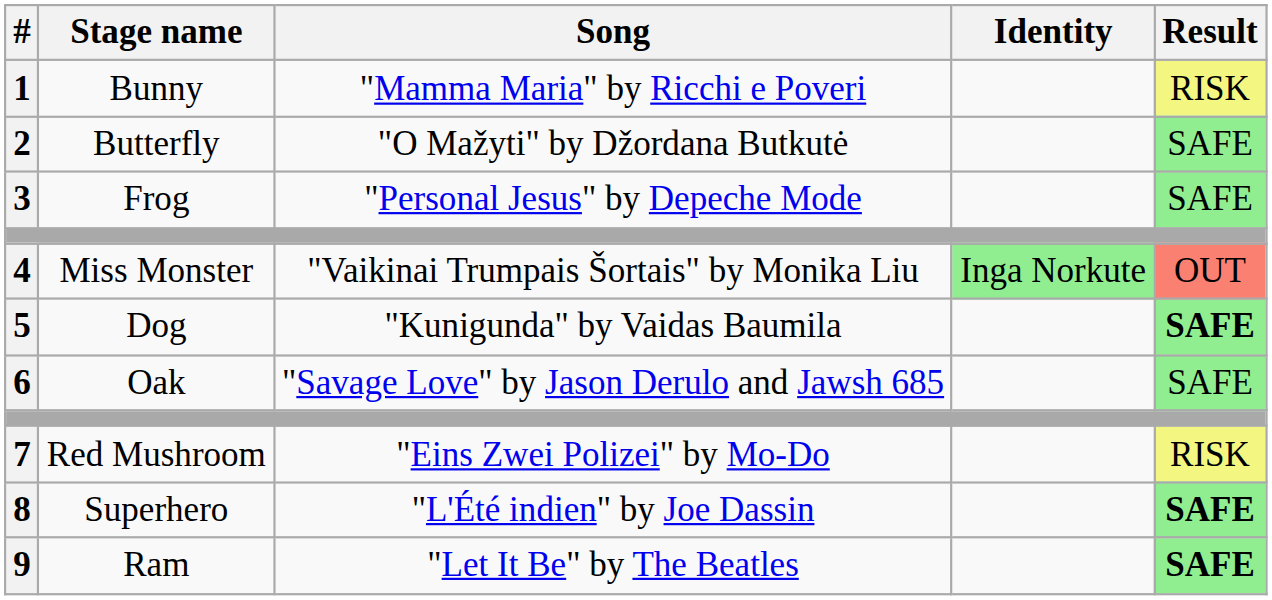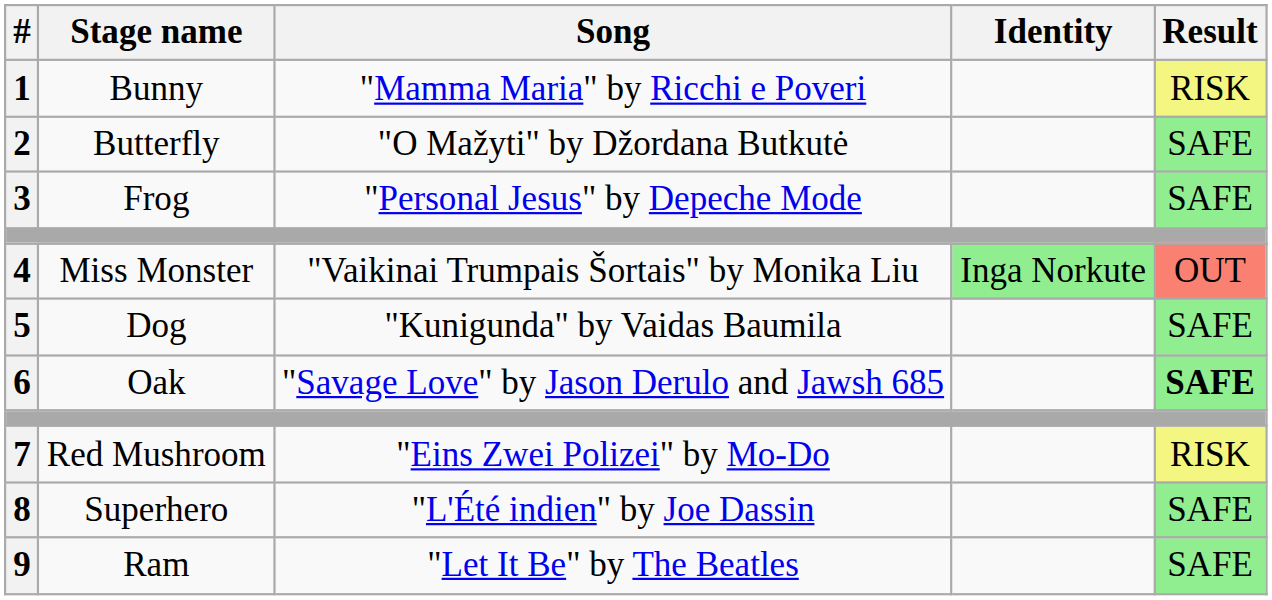(1210, 326) bold -> (1210, 326) normal
(1210, 381) normal -> (1210, 381) bold
(1210, 509) bold -> (1210, 509) normal
(1210, 564) bold -> (1210, 564) normal
